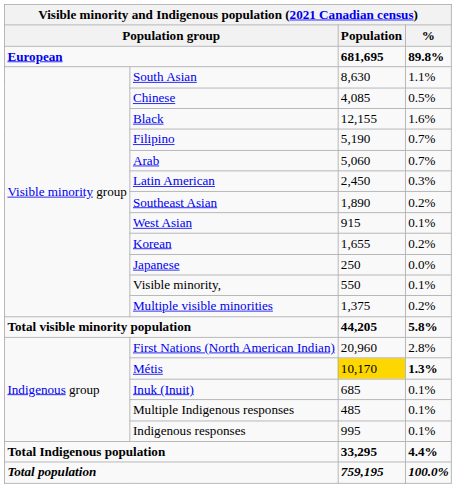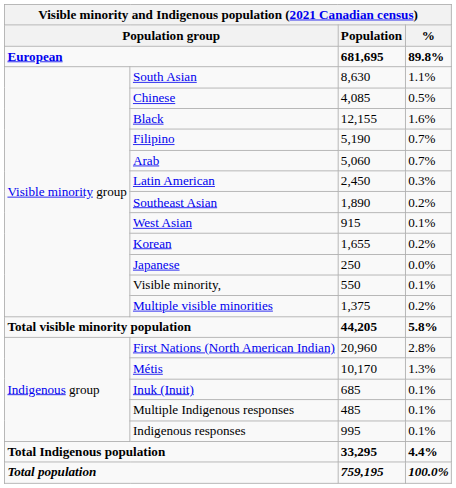(359, 368) gold background -> (359, 368) no background
(423, 368) bold -> (422, 368) normal
